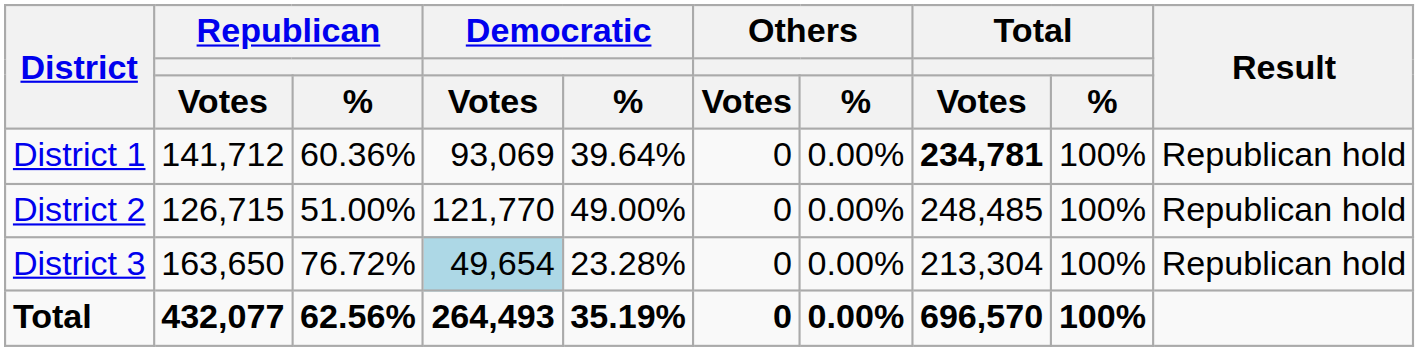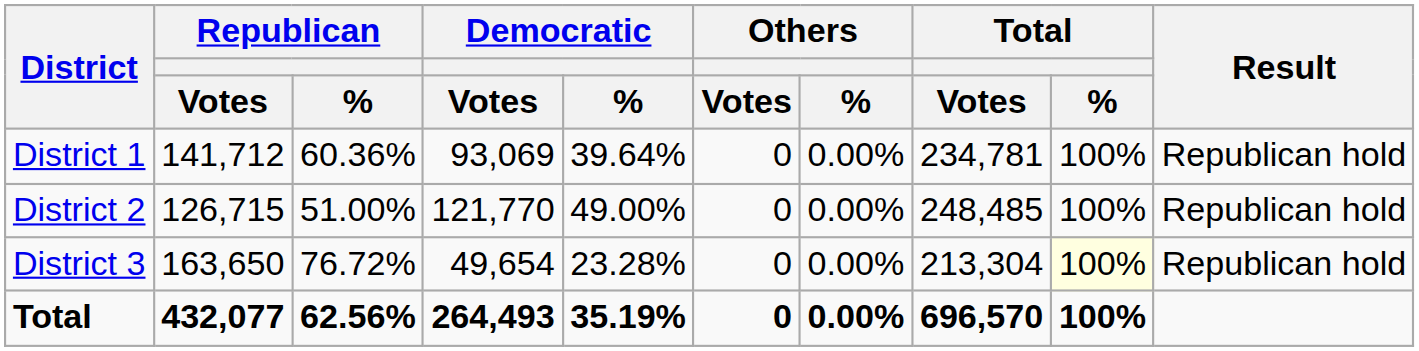(982, 155) bold -> (982, 155) normal
(502, 263) lightblue background -> (502, 263) no background
(1102, 263) no background -> (1102, 263) lightyellow background
